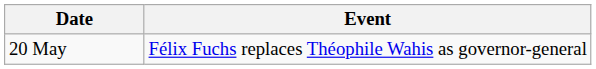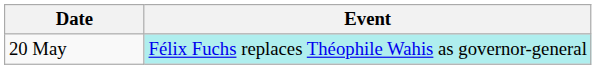(368, 49) no background -> (368, 49) paleturquoise background
